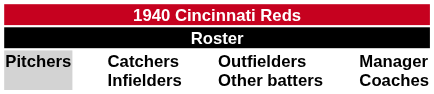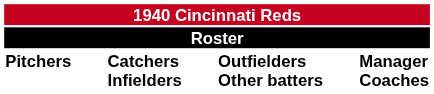(38, 61) lightgrey background -> (38, 61) no background
